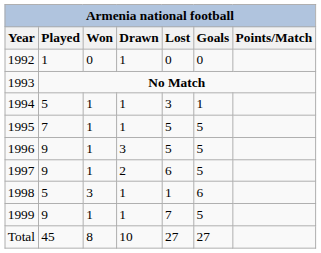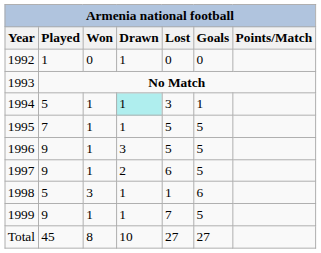(123, 104) no background -> (123, 104) paleturquoise background
